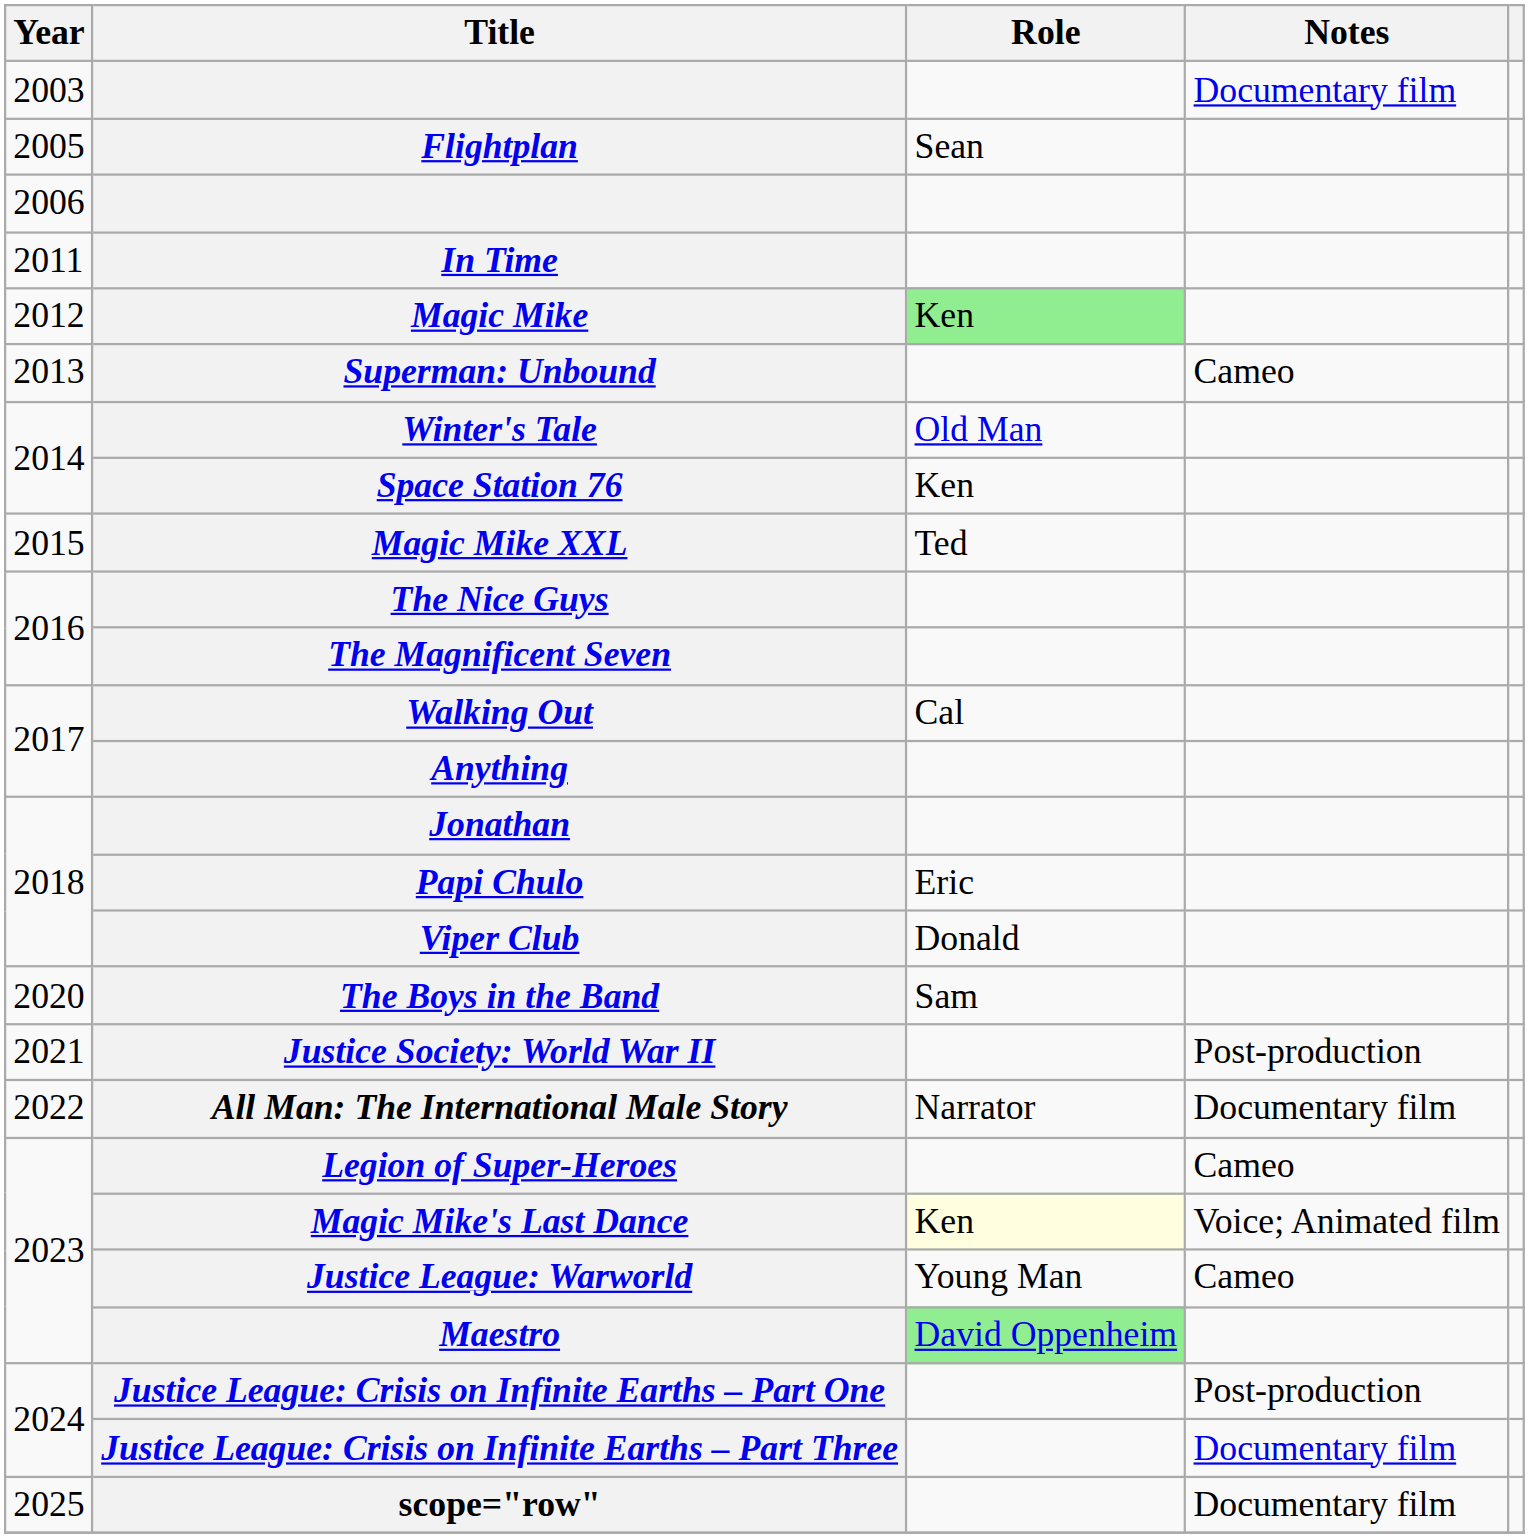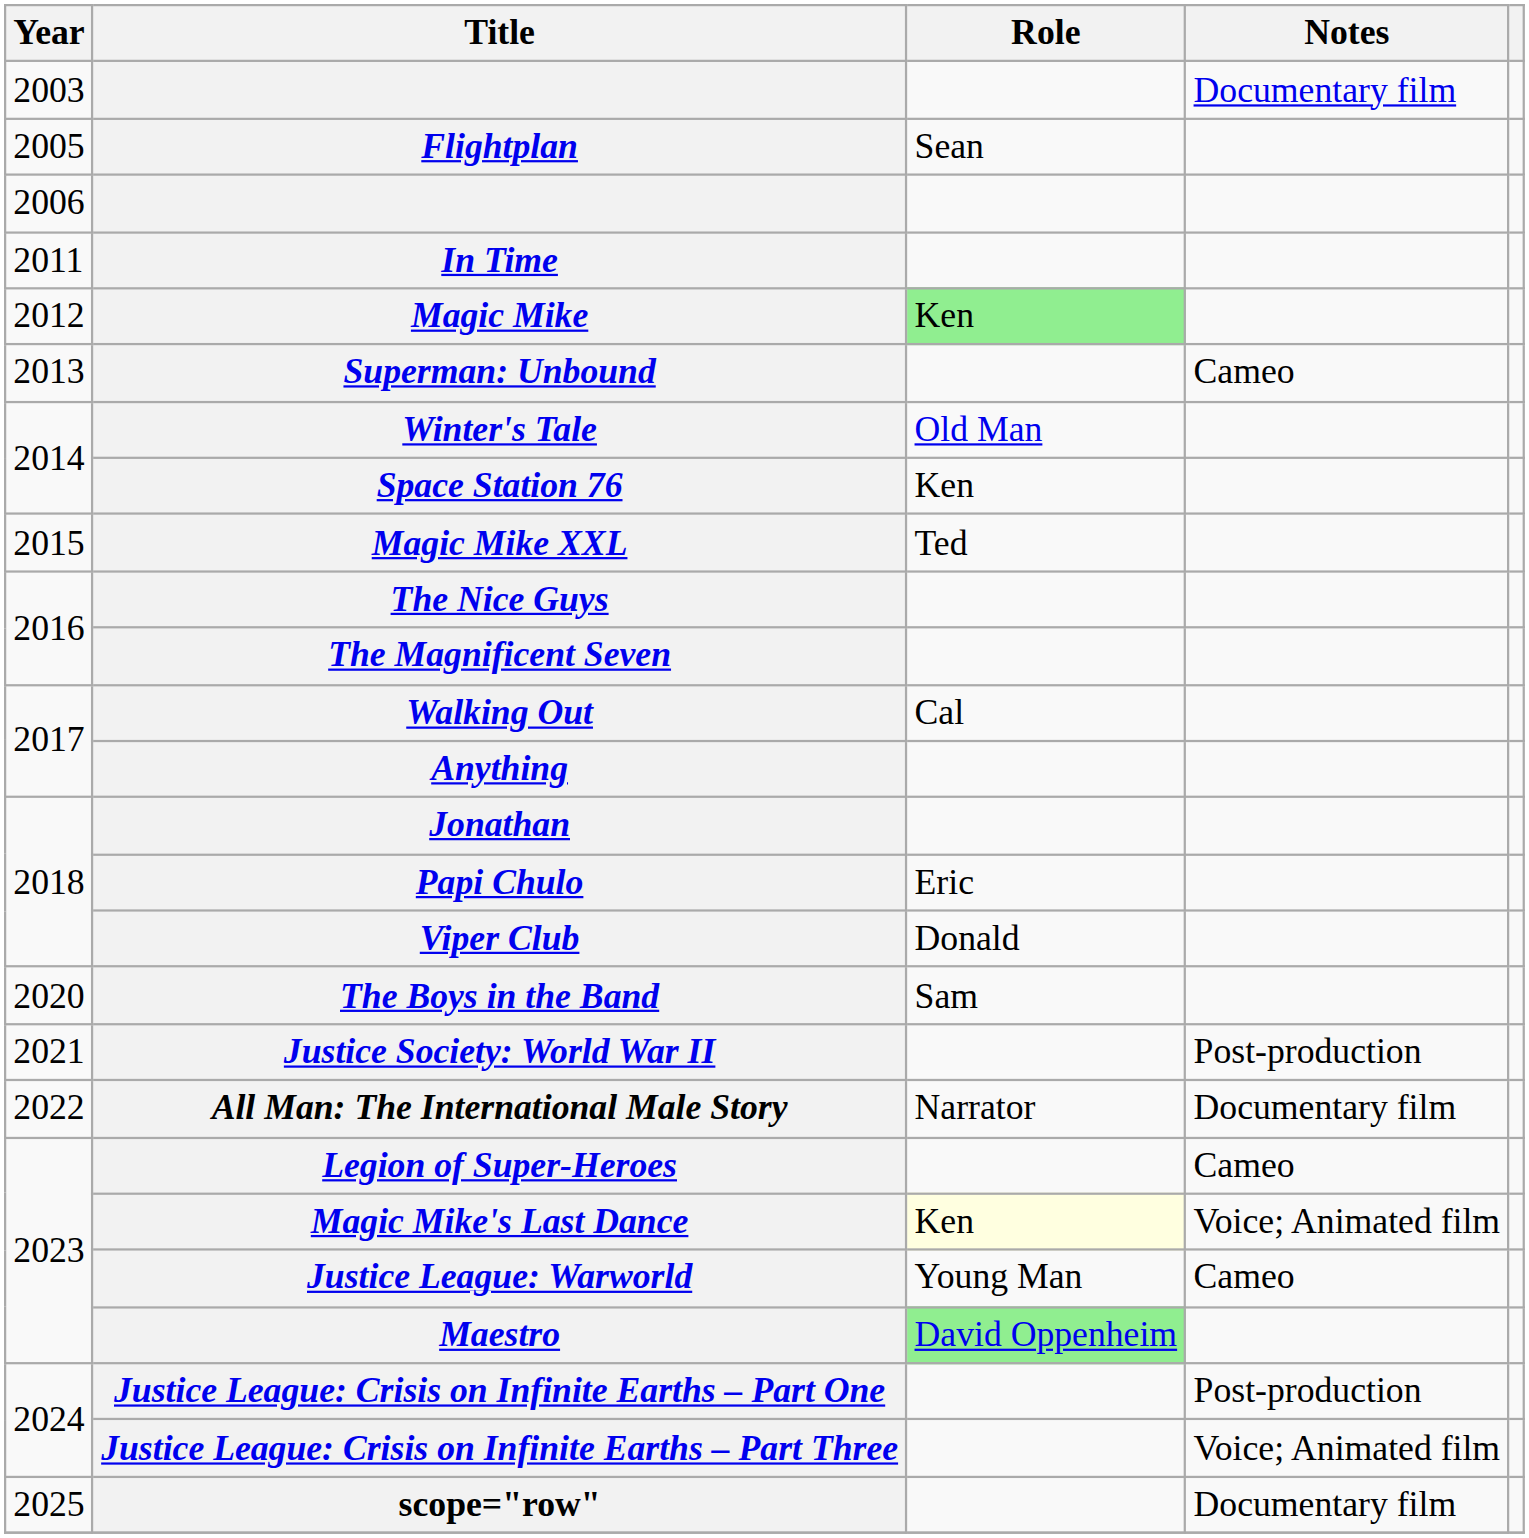(1325, 1447) Documentary film -> (1347, 1447) Voice; Animated film
